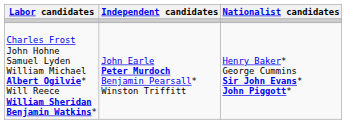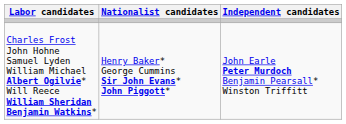columns swapped: (281, 12) <-> (160, 12)
